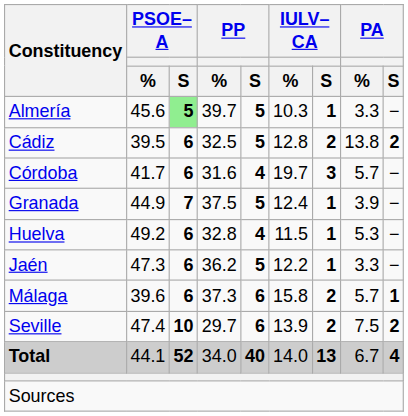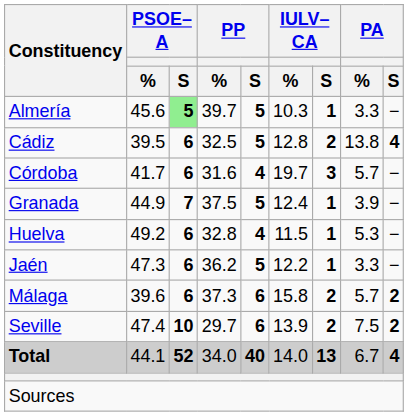(395, 142) 2 -> (395, 142) 4
(395, 295) 1 -> (395, 295) 2
